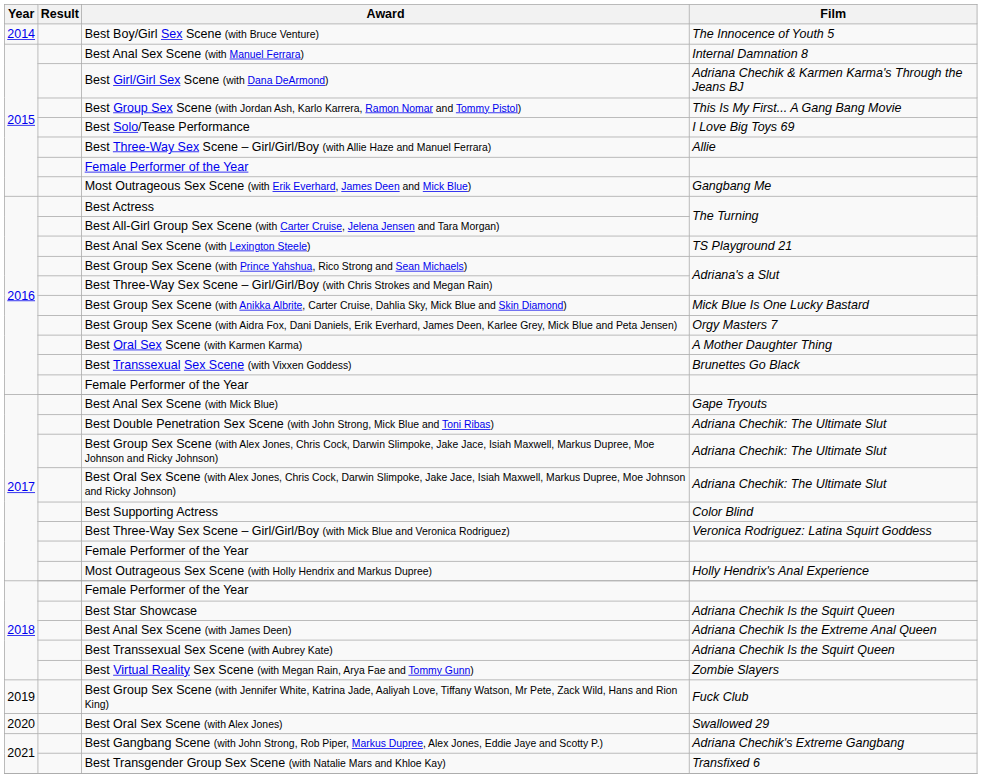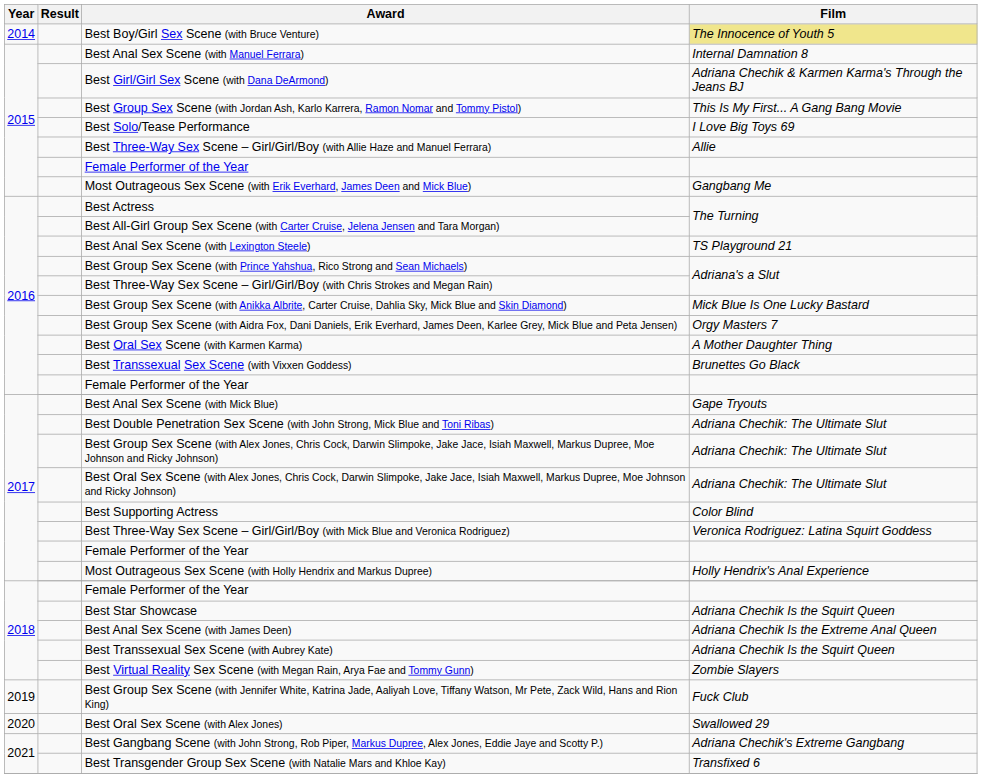(763, 34) no background -> (763, 34) khaki background
